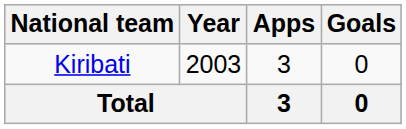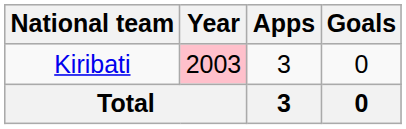(213, 63) no background -> (213, 63) pink background
